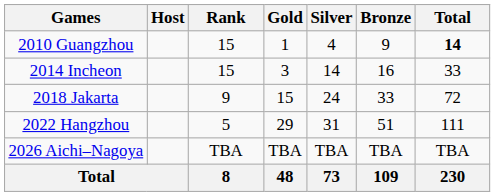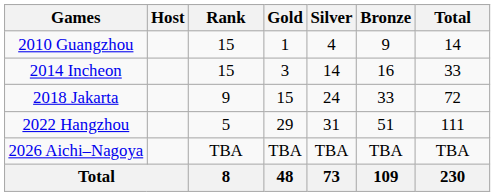(453, 44) bold -> (453, 44) normal
